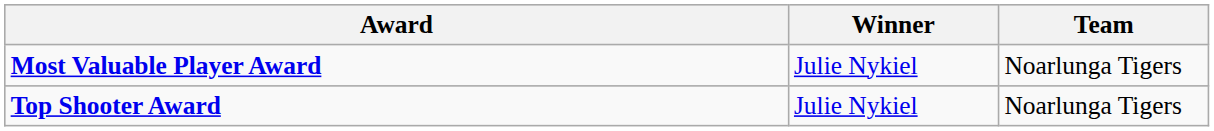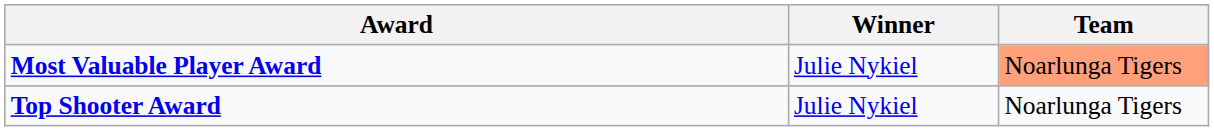(1093, 65) no background -> (1093, 65) lightsalmon background
